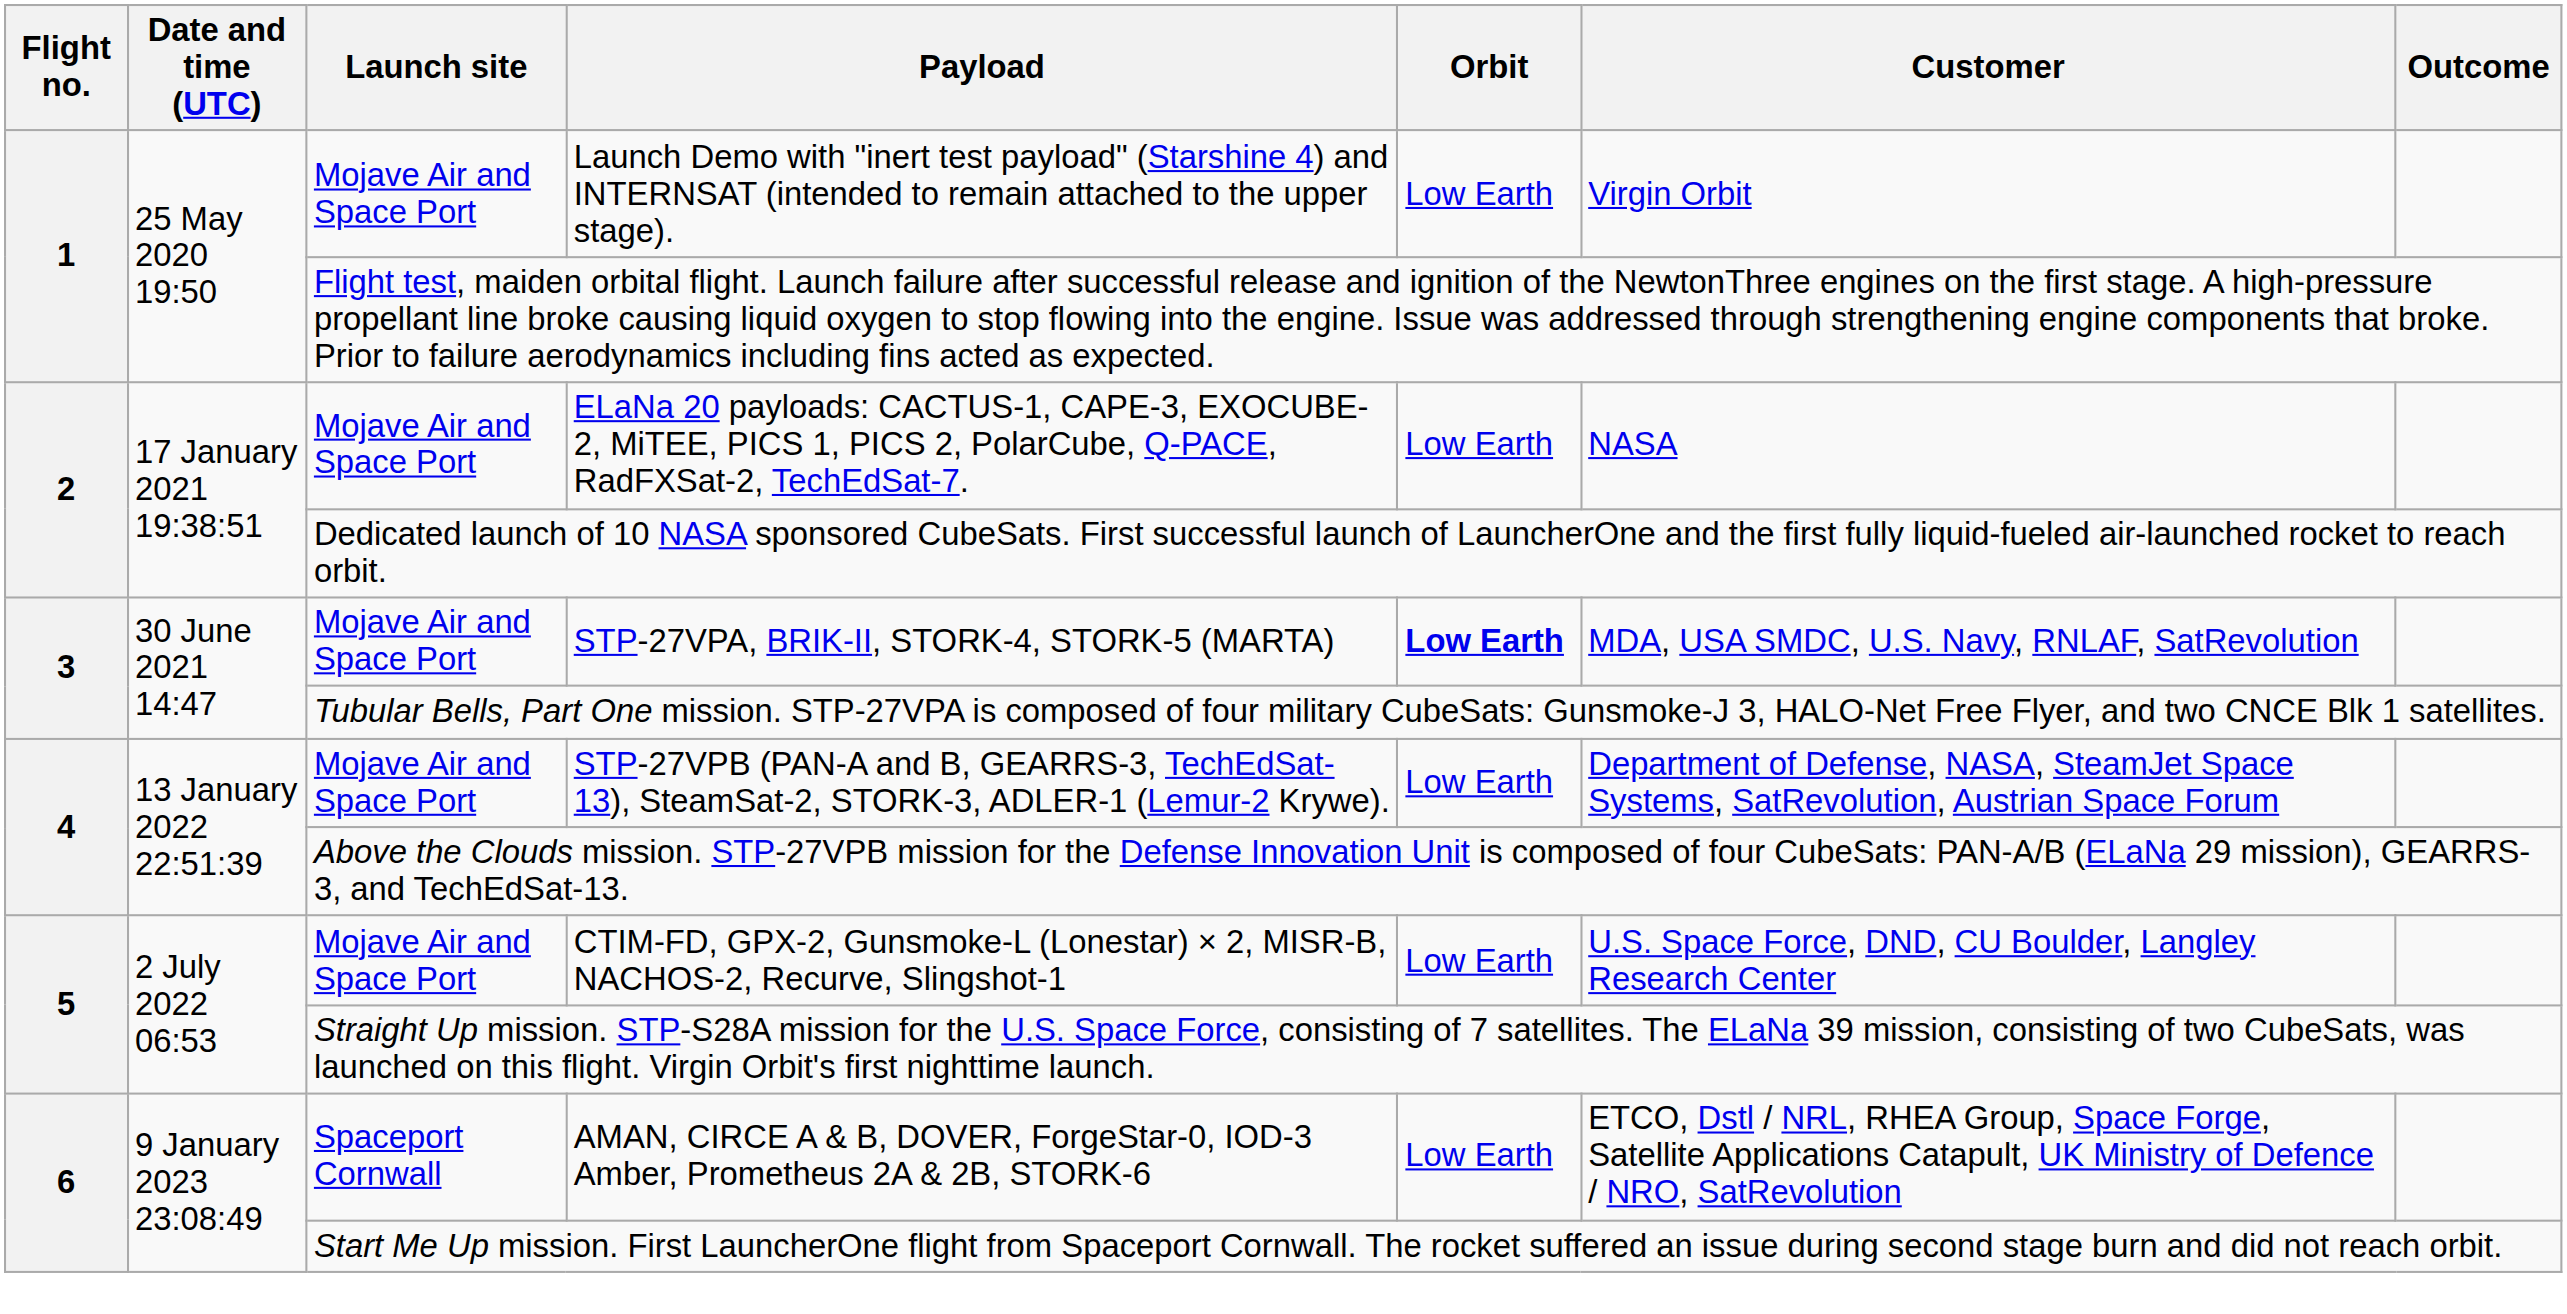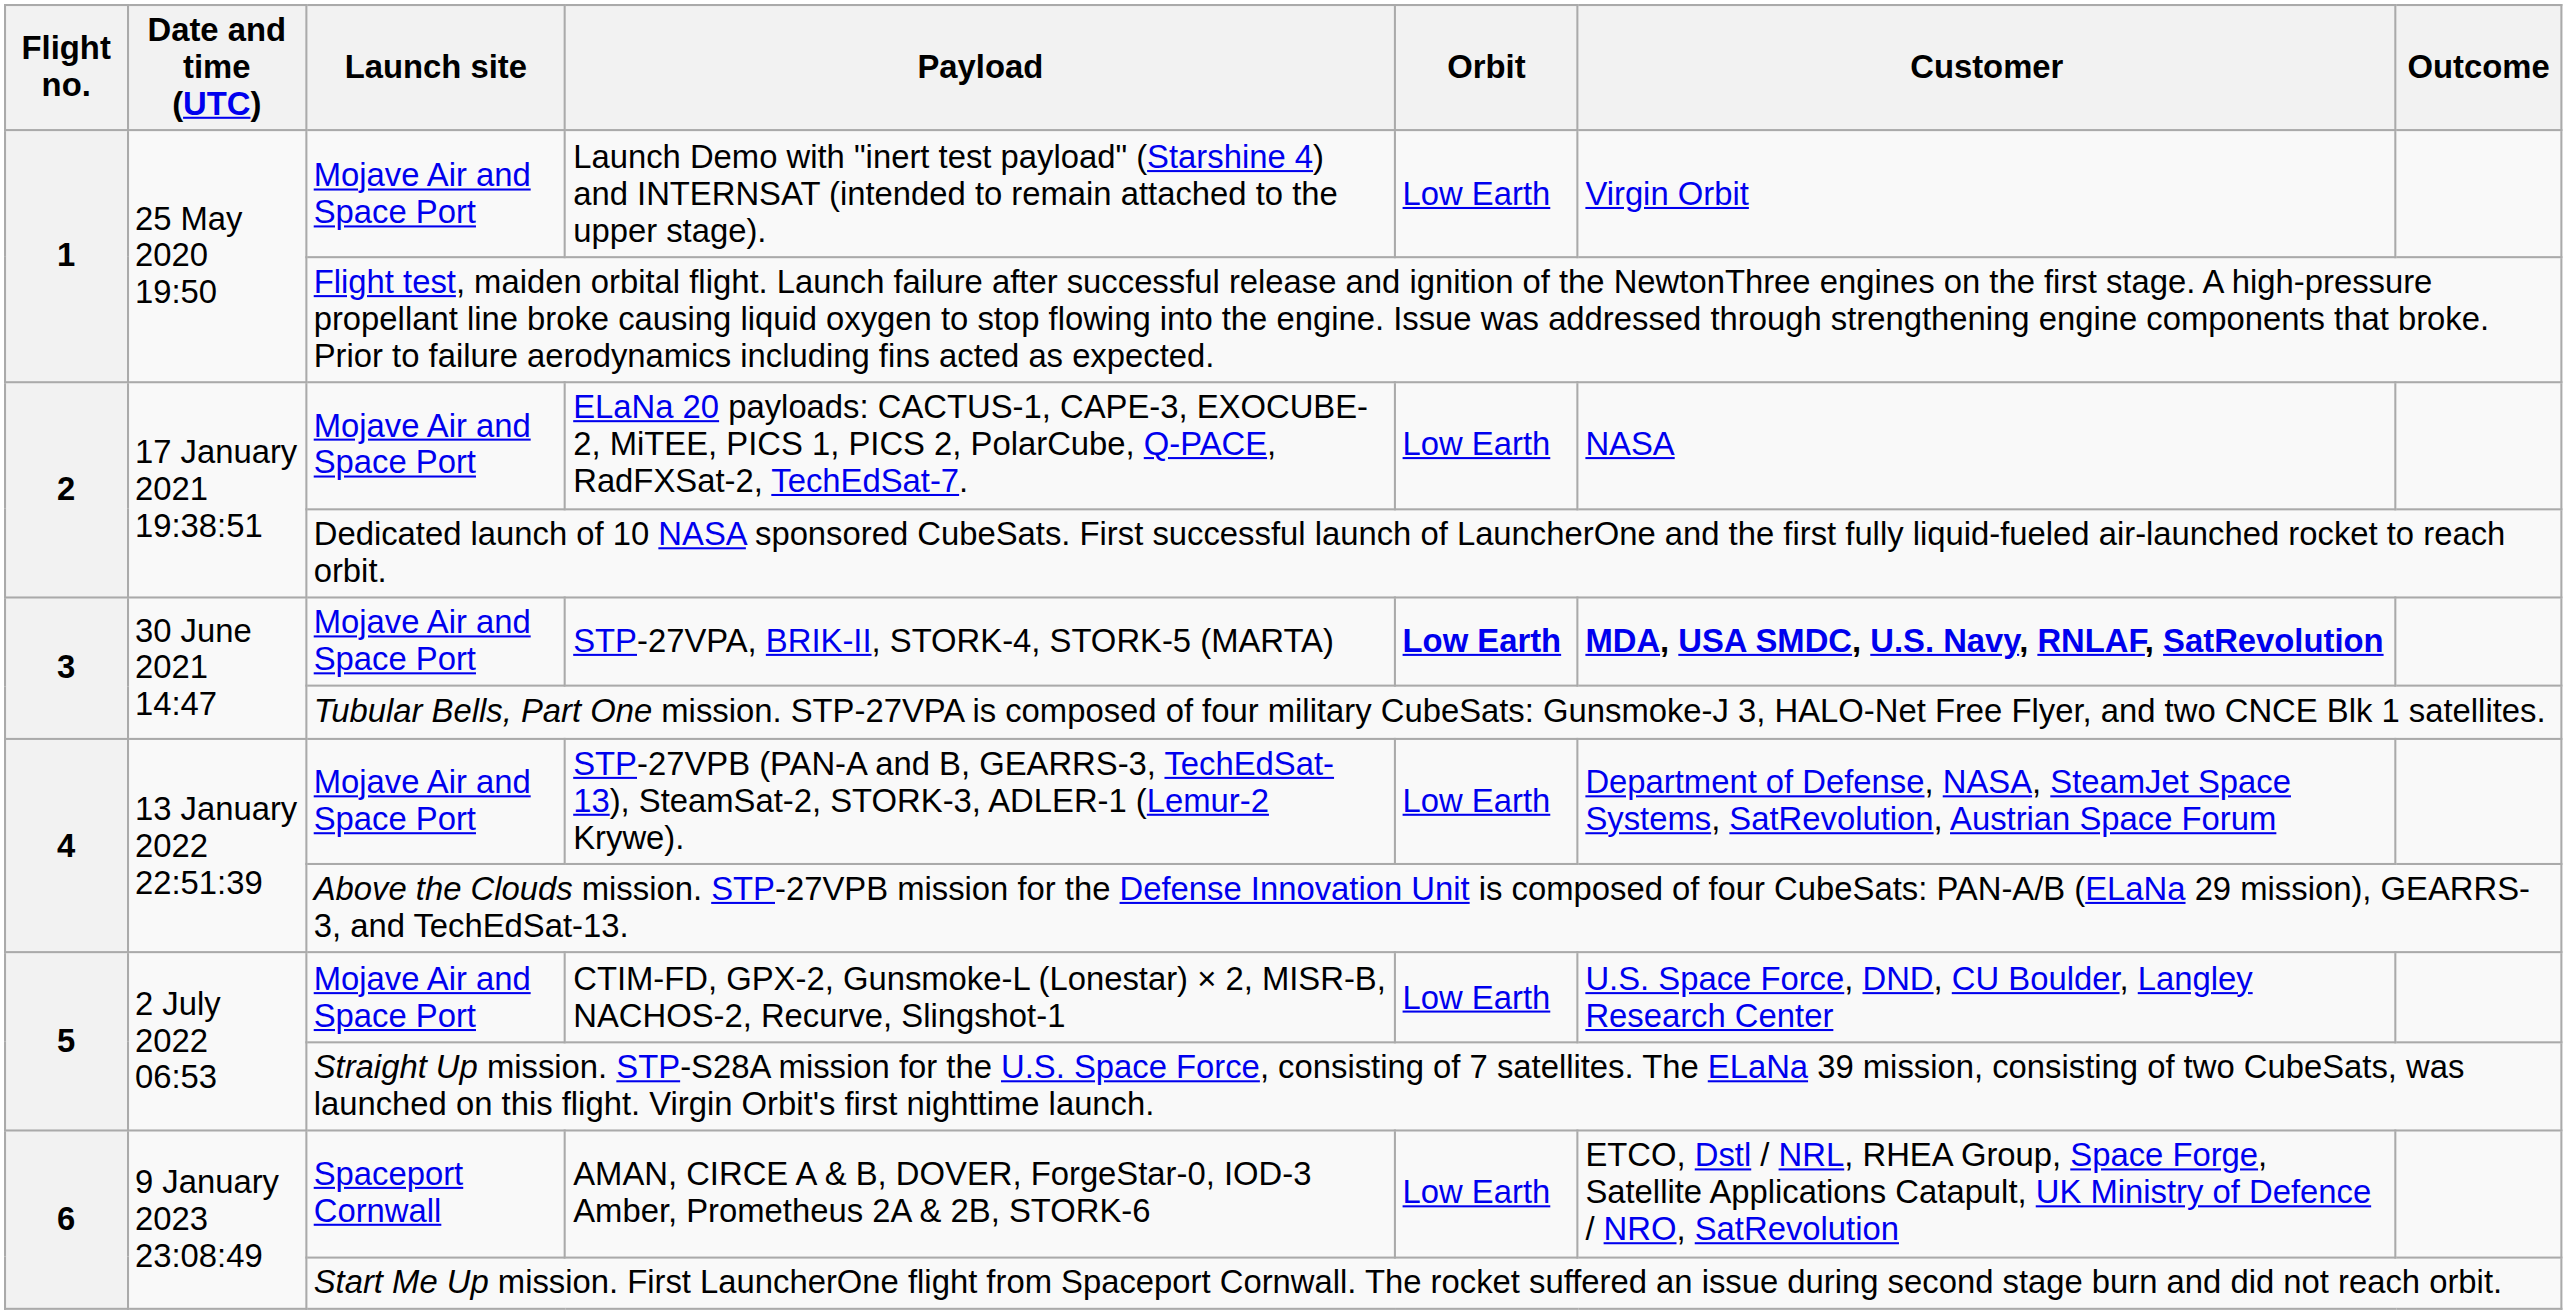(1973, 641) normal -> (1984, 641) bold
